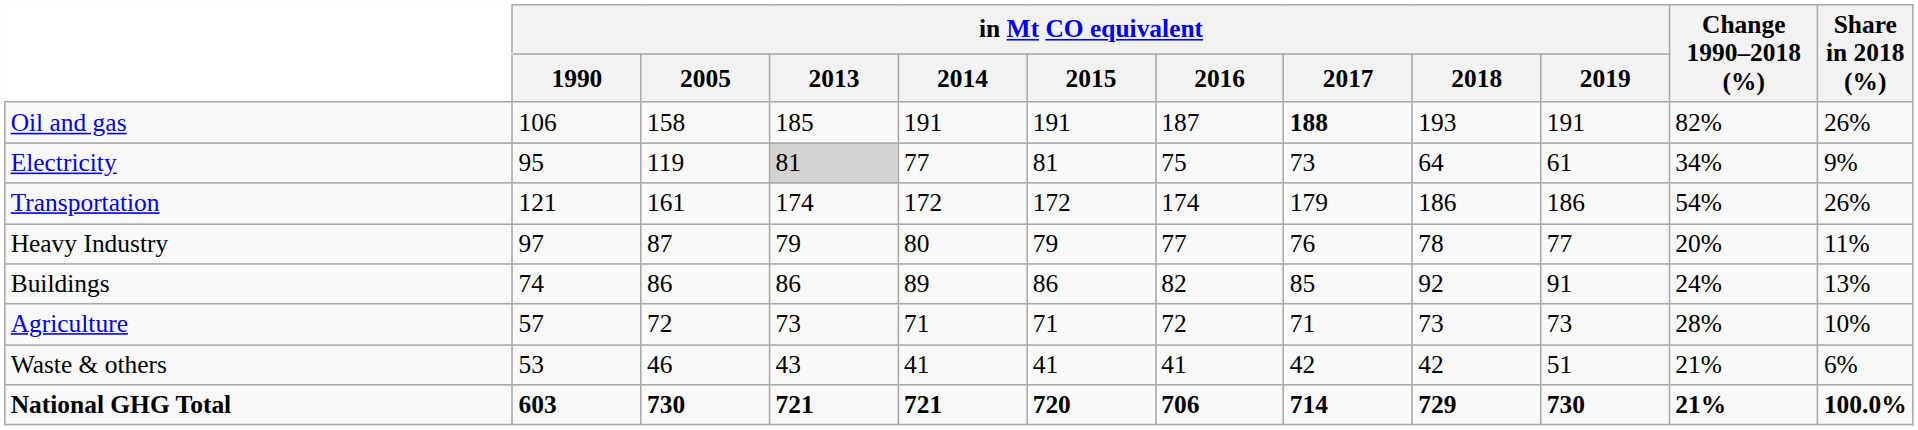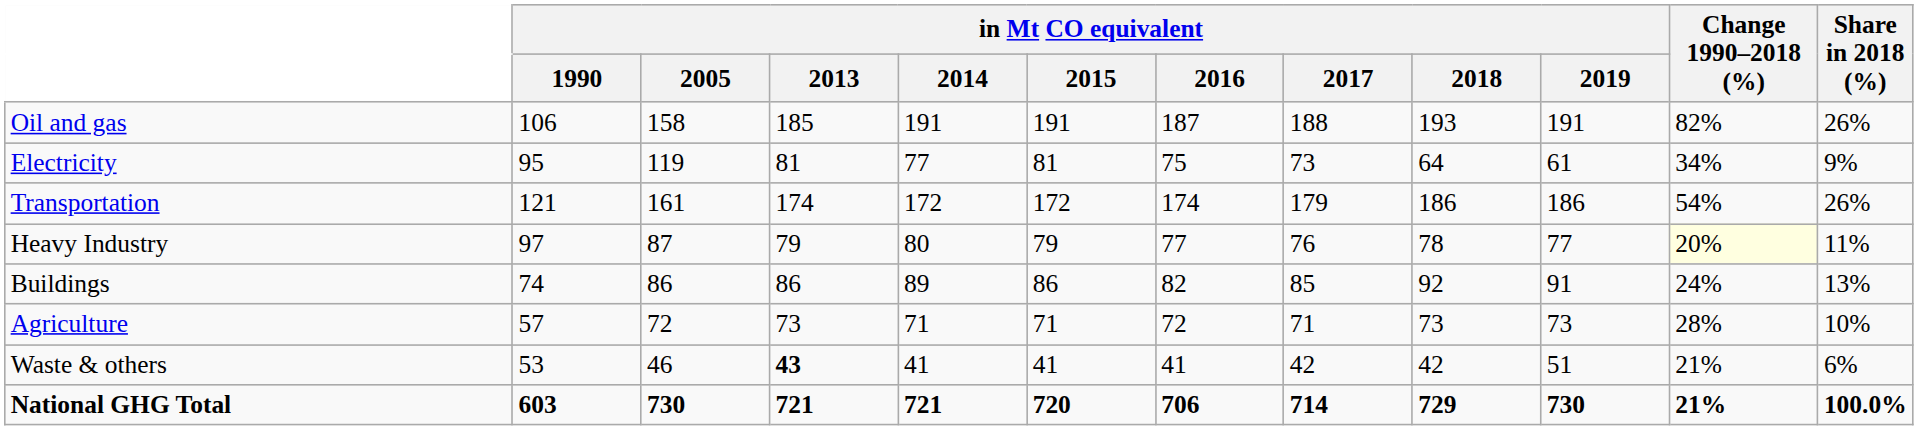(1309, 122) bold -> (1309, 122) normal
(788, 162) lightgrey background -> (788, 162) no background
(1699, 243) no background -> (1699, 243) lightyellow background
(788, 364) normal -> (788, 364) bold
